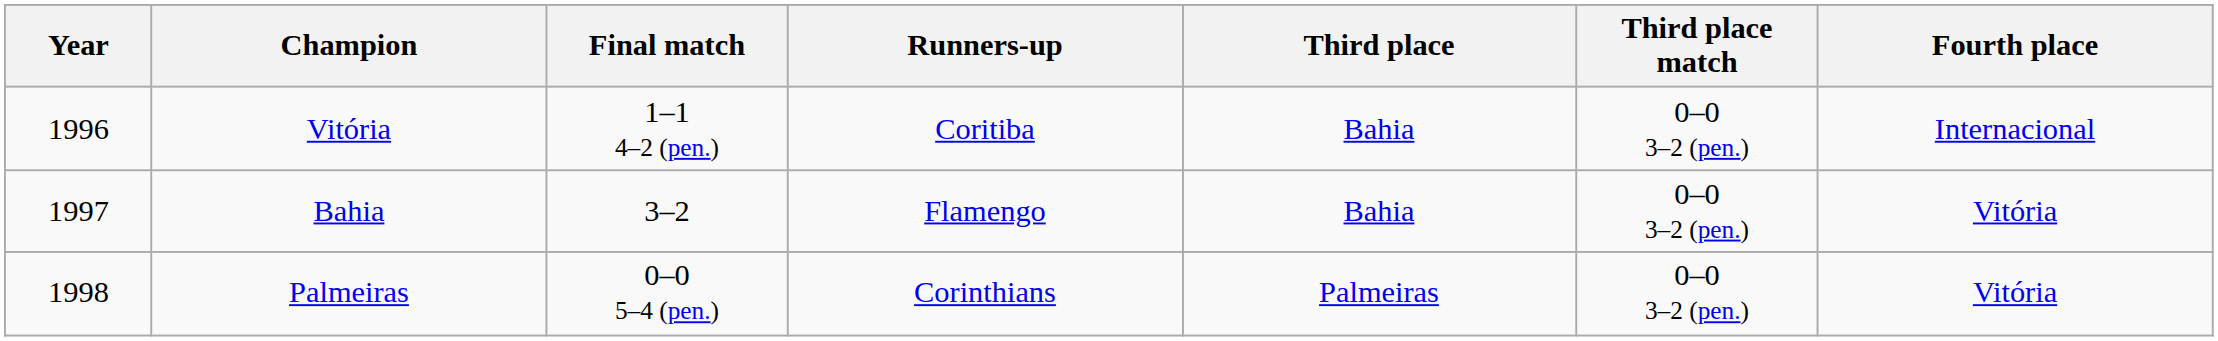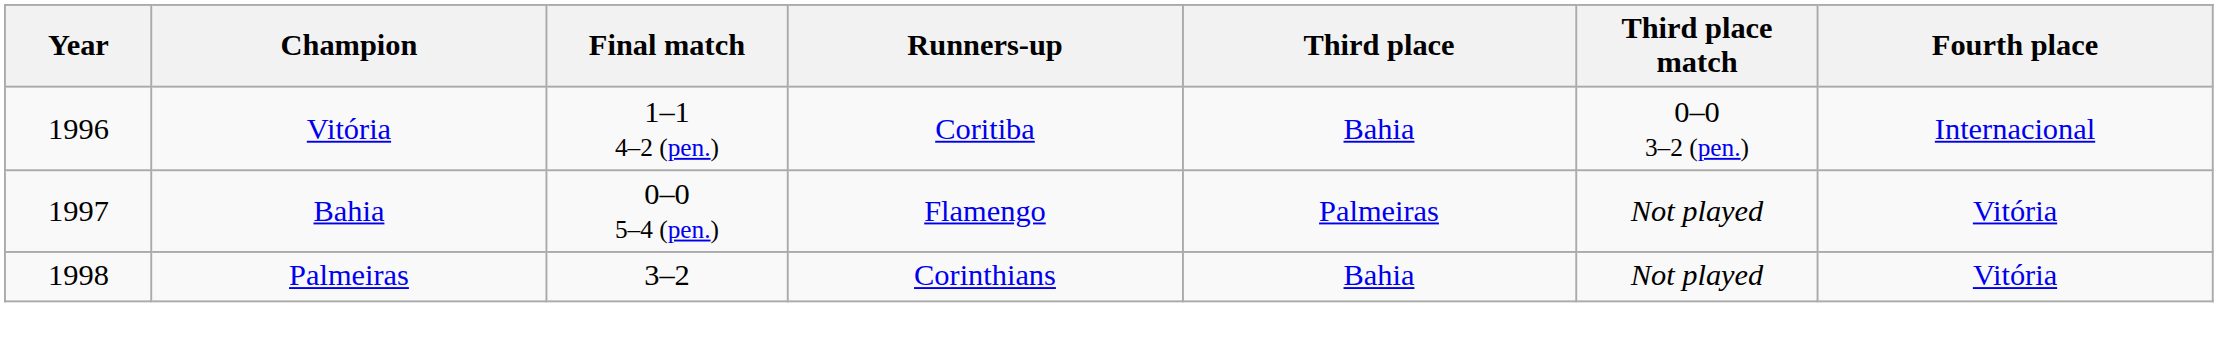(667, 210) 3–2 -> (667, 210) 0–0 5–4 (pen.)
(1379, 210) Bahia -> (1379, 210) Palmeiras
(1697, 210) 0–0 3–2 (pen.) -> (1697, 210) Not played
(667, 292) 0–0 5–4 (pen.) -> (667, 275) 3–2
(1379, 292) Palmeiras -> (1379, 275) Bahia
(1697, 292) 0–0 3–2 (pen.) -> (1697, 275) Not played
